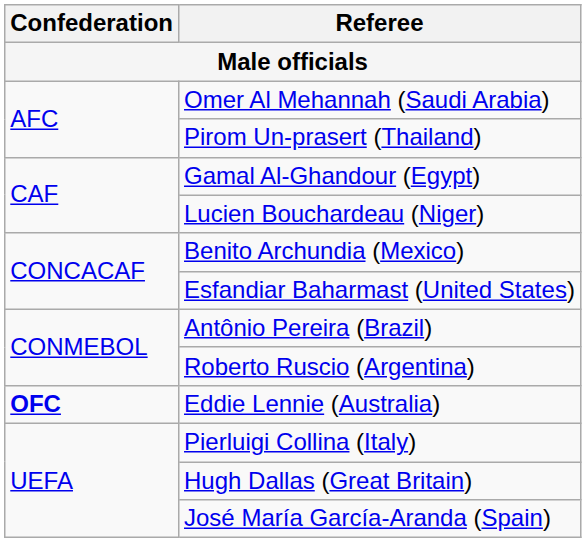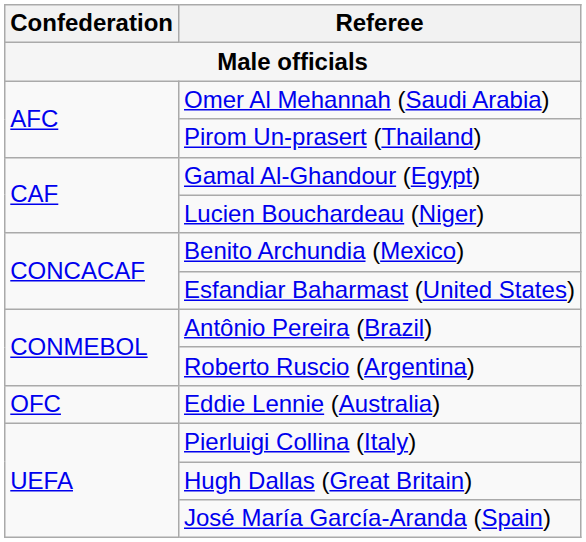(36, 404) bold -> (36, 404) normal
